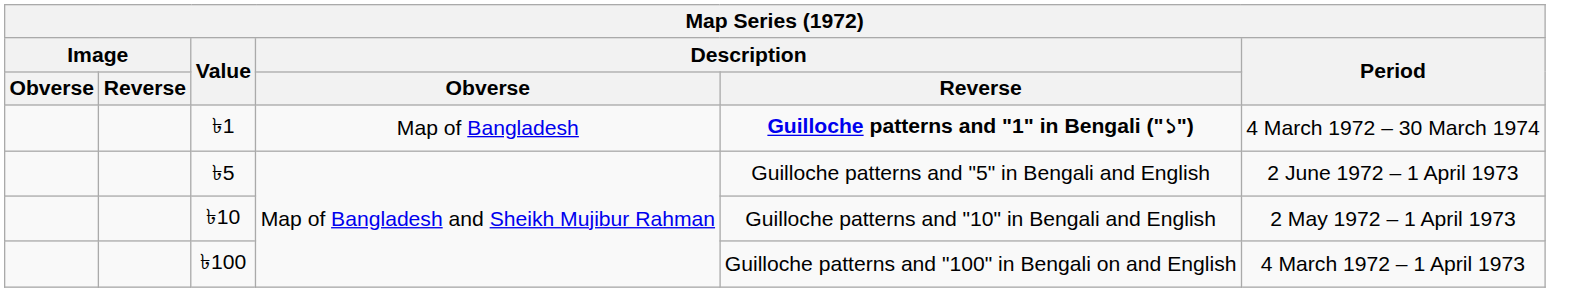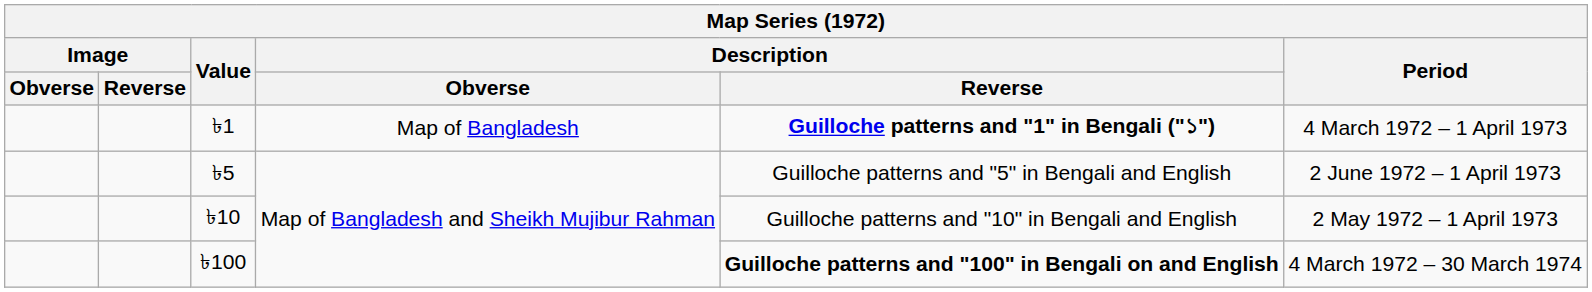(1393, 127) 4 March 1972 – 30 March 1974 -> (1435, 127) 4 March 1972 – 1 April 1973
(981, 263) normal -> (1002, 263) bold
(1393, 263) 4 March 1972 – 1 April 1973 -> (1435, 263) 4 March 1972 – 30 March 1974
